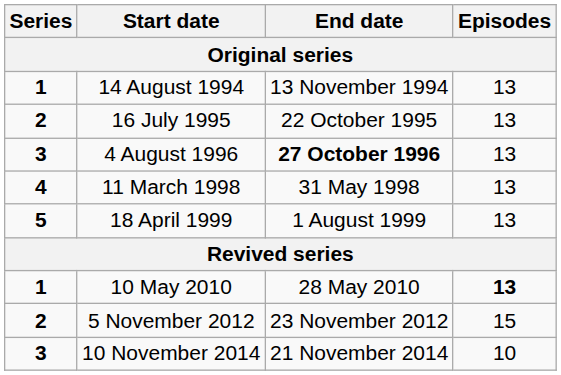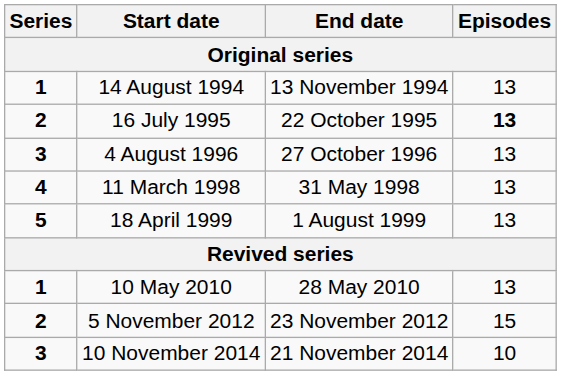(505, 120) normal -> (505, 120) bold
(359, 154) bold -> (359, 154) normal
(505, 287) bold -> (505, 287) normal
